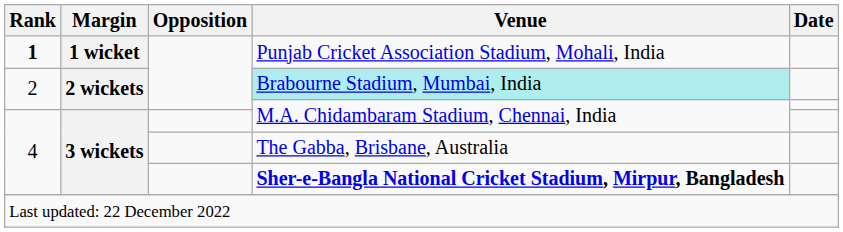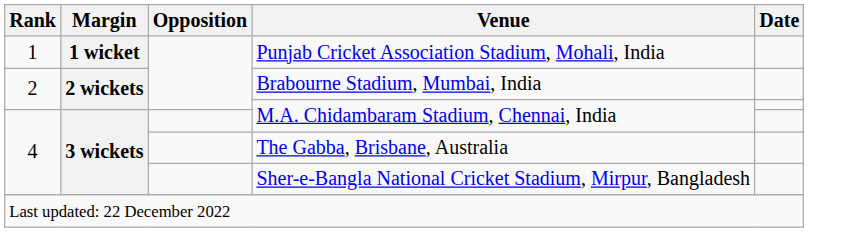(33, 52) bold -> (33, 52) normal
(399, 83) paleturquoise background -> (399, 83) no background
(520, 178) bold -> (503, 178) normal
